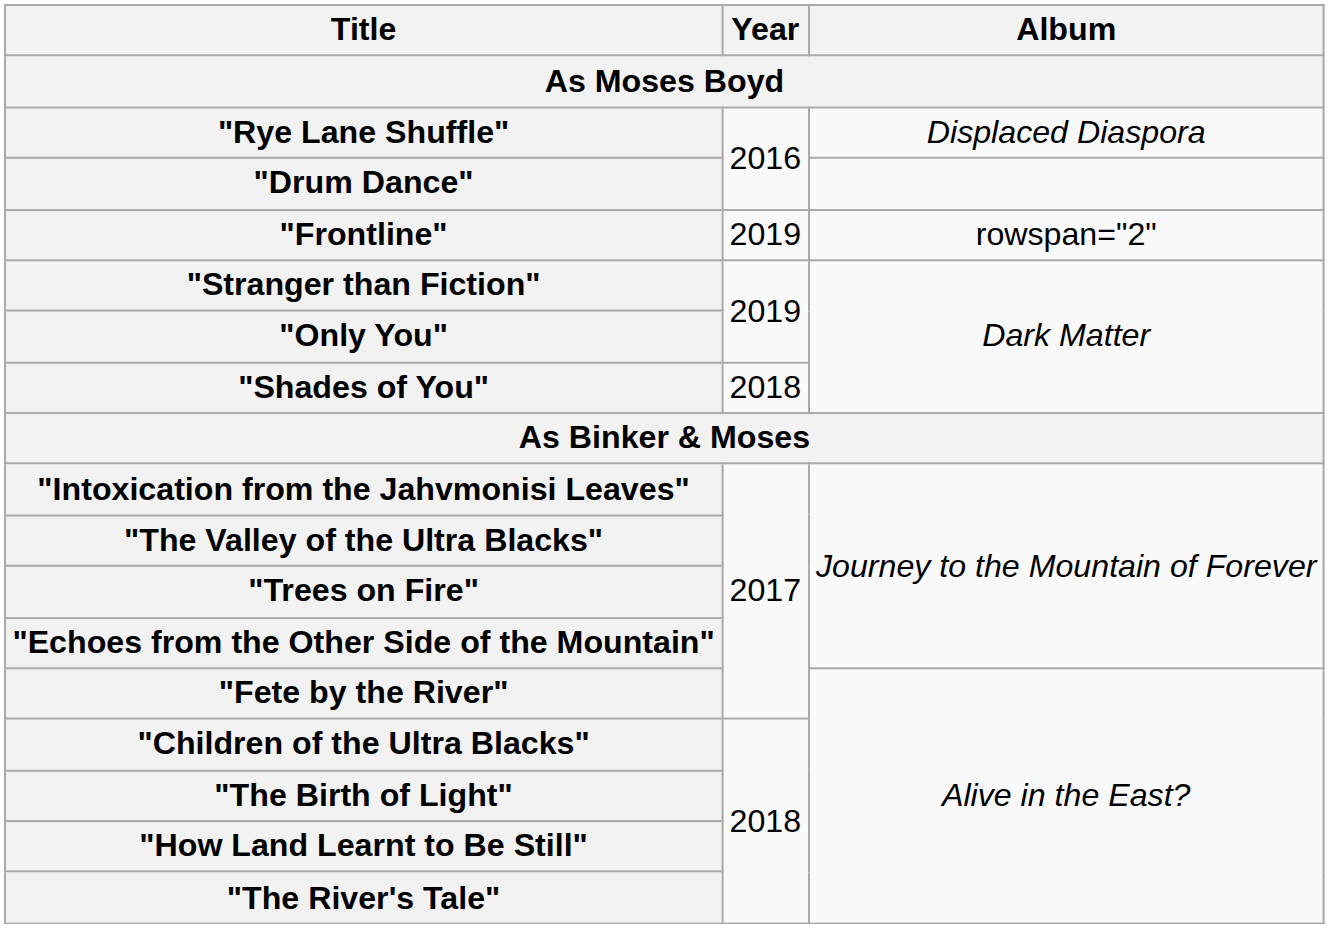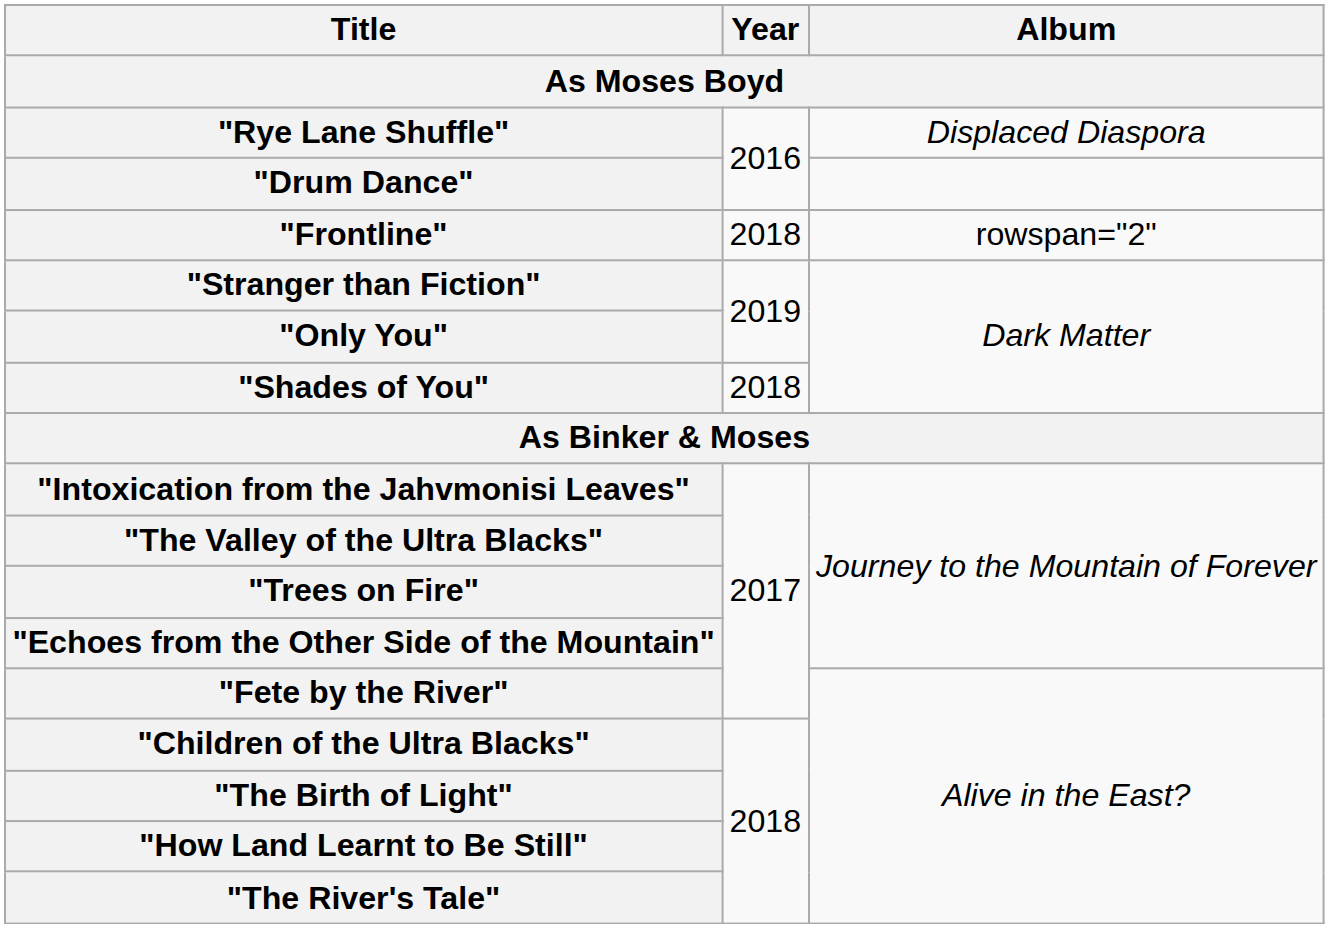(765, 234) 2019 -> (765, 234) 2018
